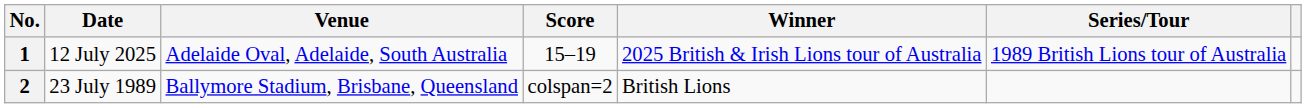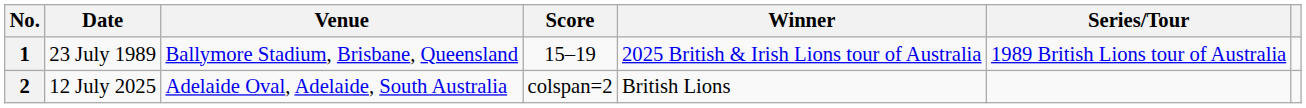(103, 53) 12 July 2025 -> (103, 53) 23 July 1989
(336, 53) Adelaide Oval, Adelaide, South Australia -> (342, 53) Ballymore Stadium, Brisbane, Queensland
(103, 86) 23 July 1989 -> (103, 86) 12 July 2025
(342, 86) Ballymore Stadium, Brisbane, Queensland -> (336, 86) Adelaide Oval, Adelaide, South Australia
